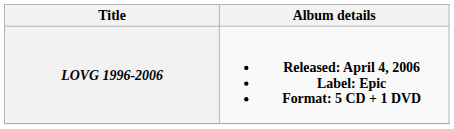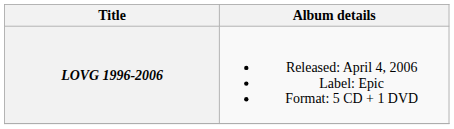(334, 83) bold -> (334, 83) normal
